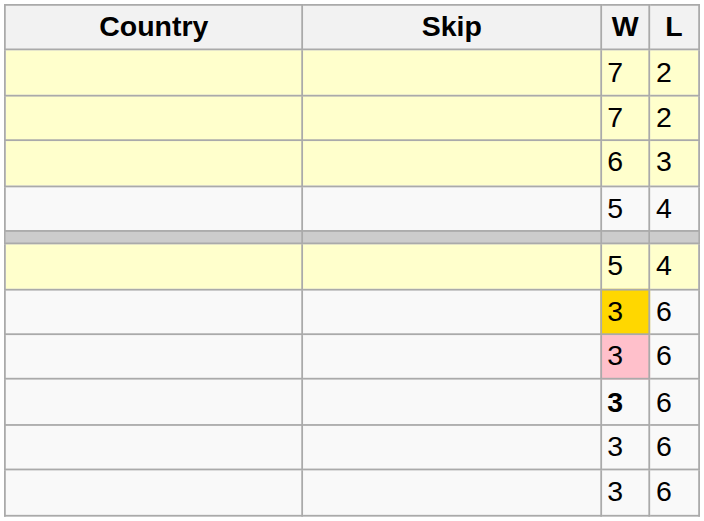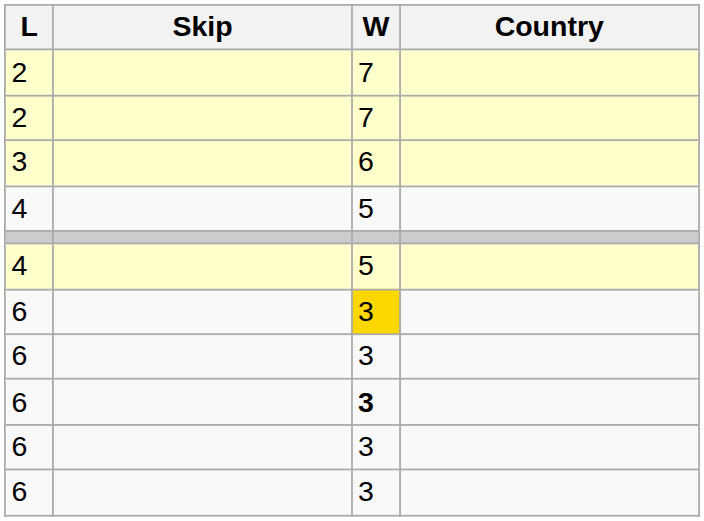columns swapped: (154, 27) <-> (674, 27)
(615, 356) pink background -> (366, 356) no background
